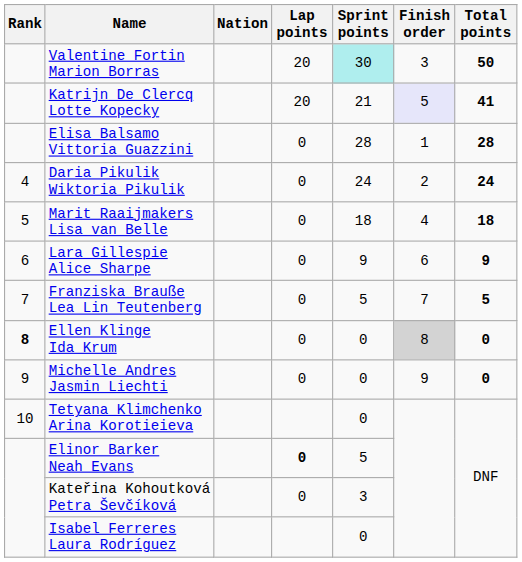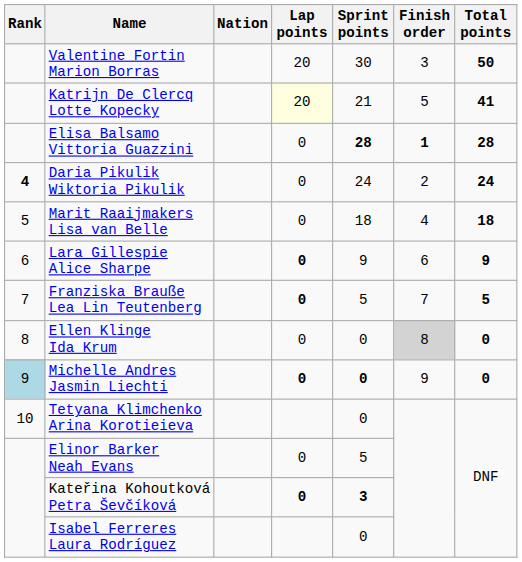(363, 64) paleturquoise background -> (363, 64) no background
(302, 103) no background -> (302, 103) lightyellow background
(425, 103) lavender background -> (425, 103) no background
(363, 143) normal -> (363, 143) bold
(425, 143) normal -> (425, 143) bold
(25, 182) normal -> (25, 182) bold
(302, 261) normal -> (302, 261) bold
(302, 300) normal -> (302, 300) bold
(25, 340) bold -> (25, 340) normal
(25, 379) no background -> (25, 379) lightblue background
(302, 379) normal -> (302, 379) bold
(363, 379) normal -> (363, 379) bold
(302, 458) bold -> (302, 458) normal
(302, 498) normal -> (302, 498) bold
(363, 498) normal -> (363, 498) bold
